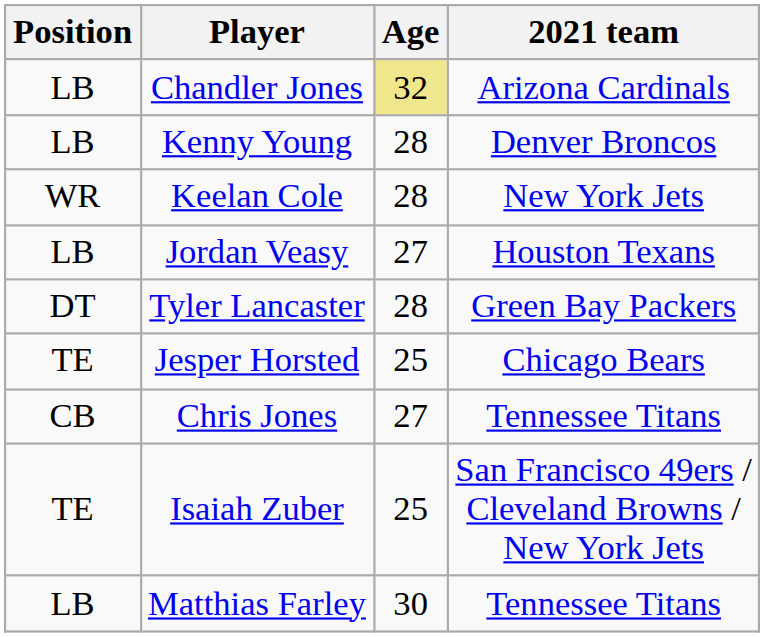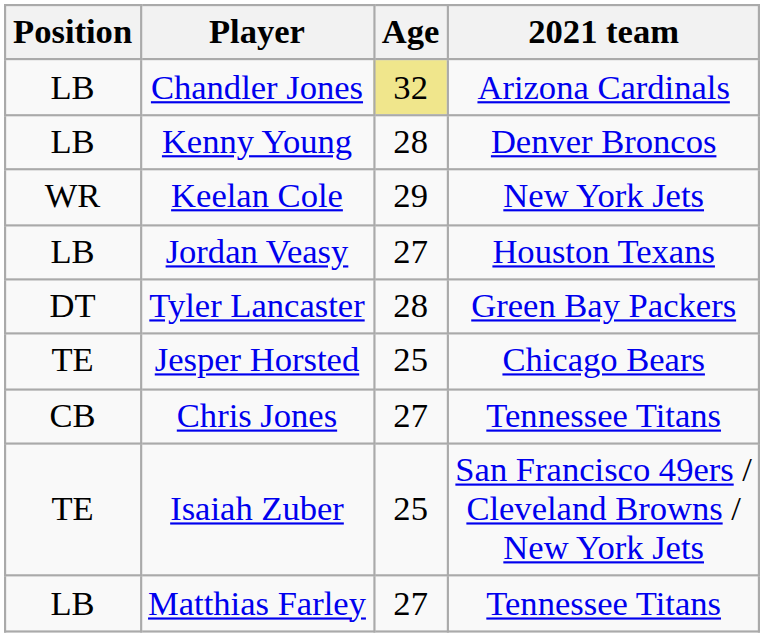(411, 196) 28 -> (411, 196) 29
(411, 602) 30 -> (411, 602) 27
